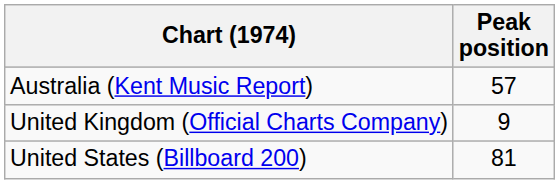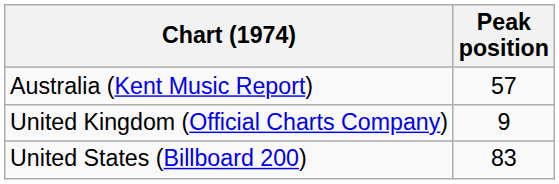(504, 159) 81 -> (504, 159) 83
